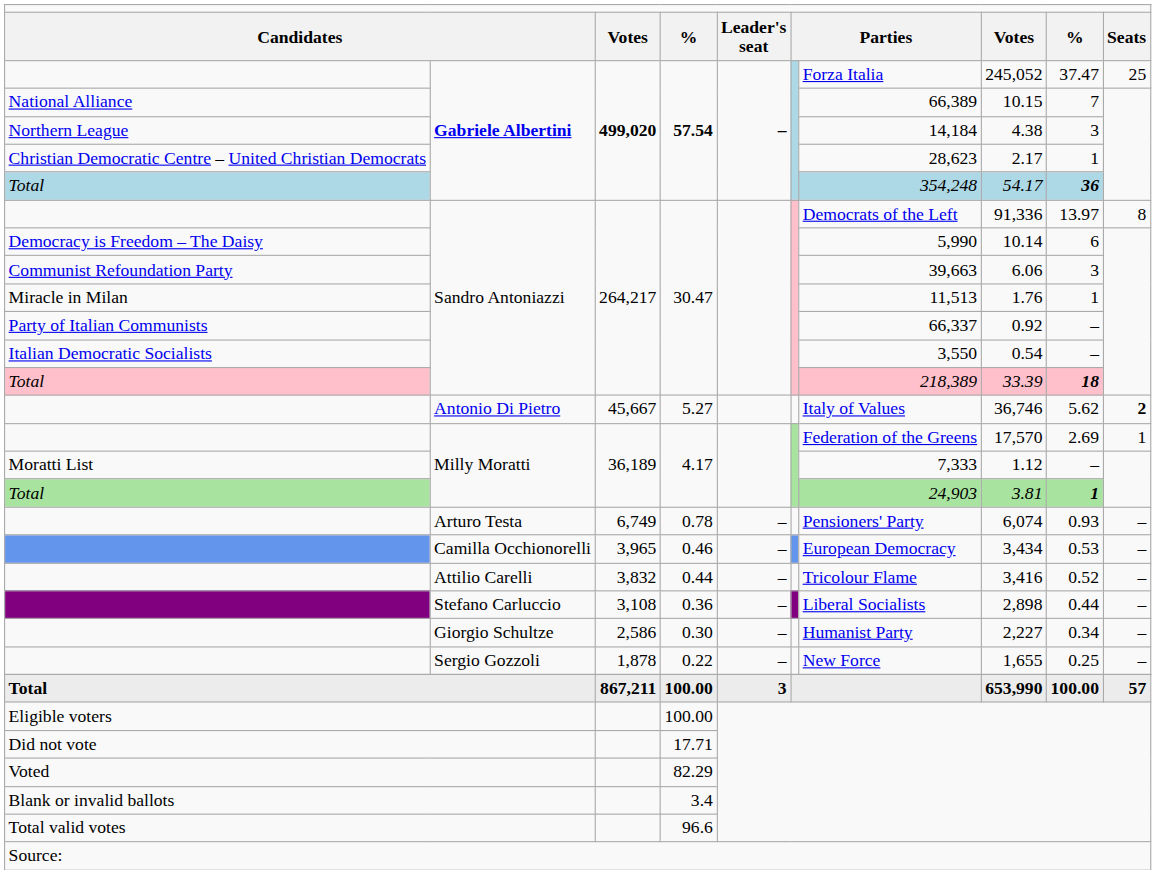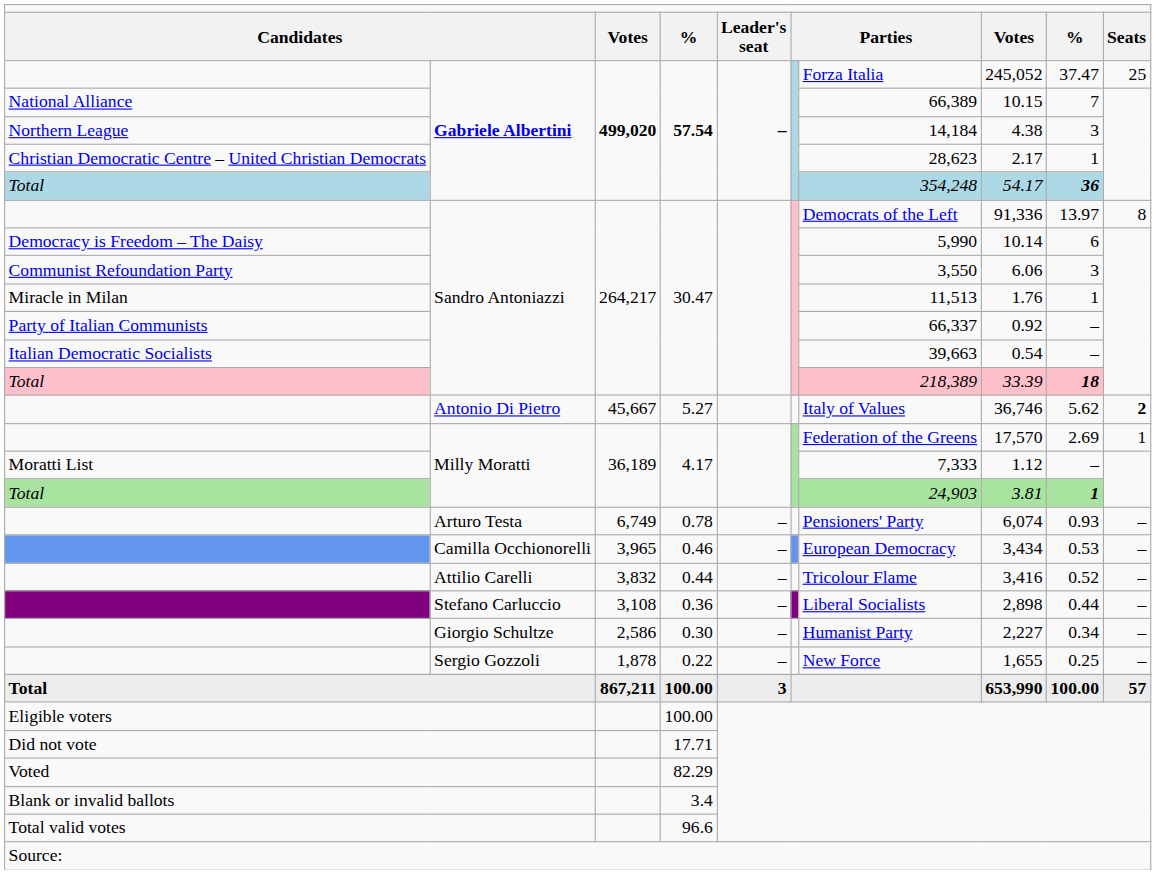(953, 269) 39,663 -> (957, 269) 3,550
(957, 353) 3,550 -> (953, 353) 39,663
